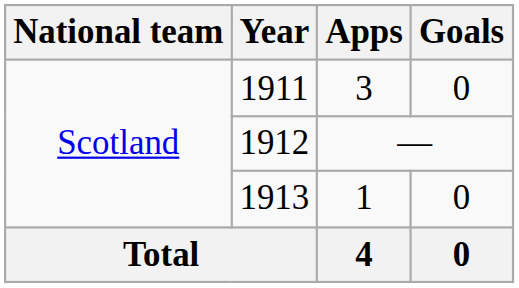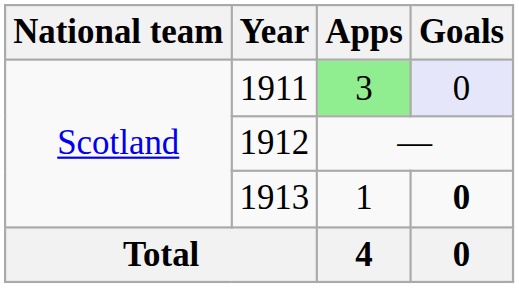(364, 87) no background -> (364, 87) lightgreen background
(462, 87) no background -> (462, 87) lavender background
(462, 198) normal -> (462, 198) bold
